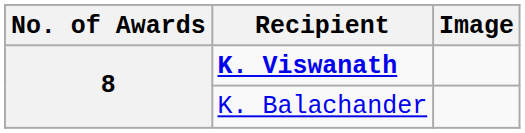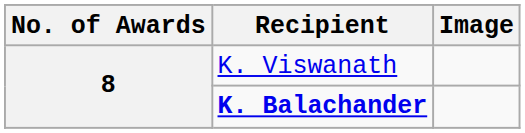(307, 66) bold -> (307, 66) normal
(322, 107) normal -> (322, 107) bold
